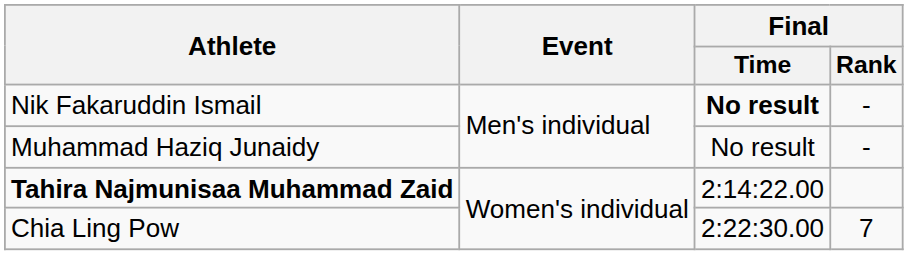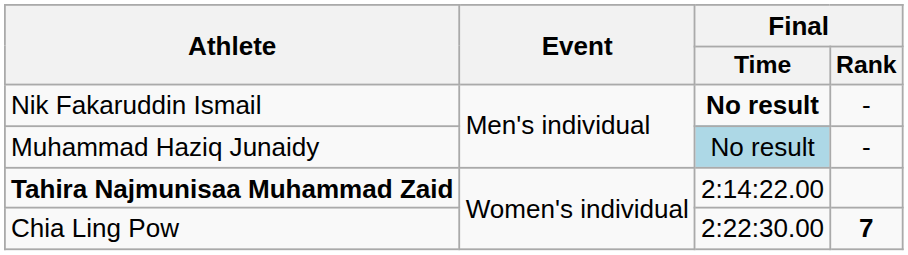(763, 147) no background -> (763, 147) lightblue background
(866, 229) normal -> (866, 229) bold
